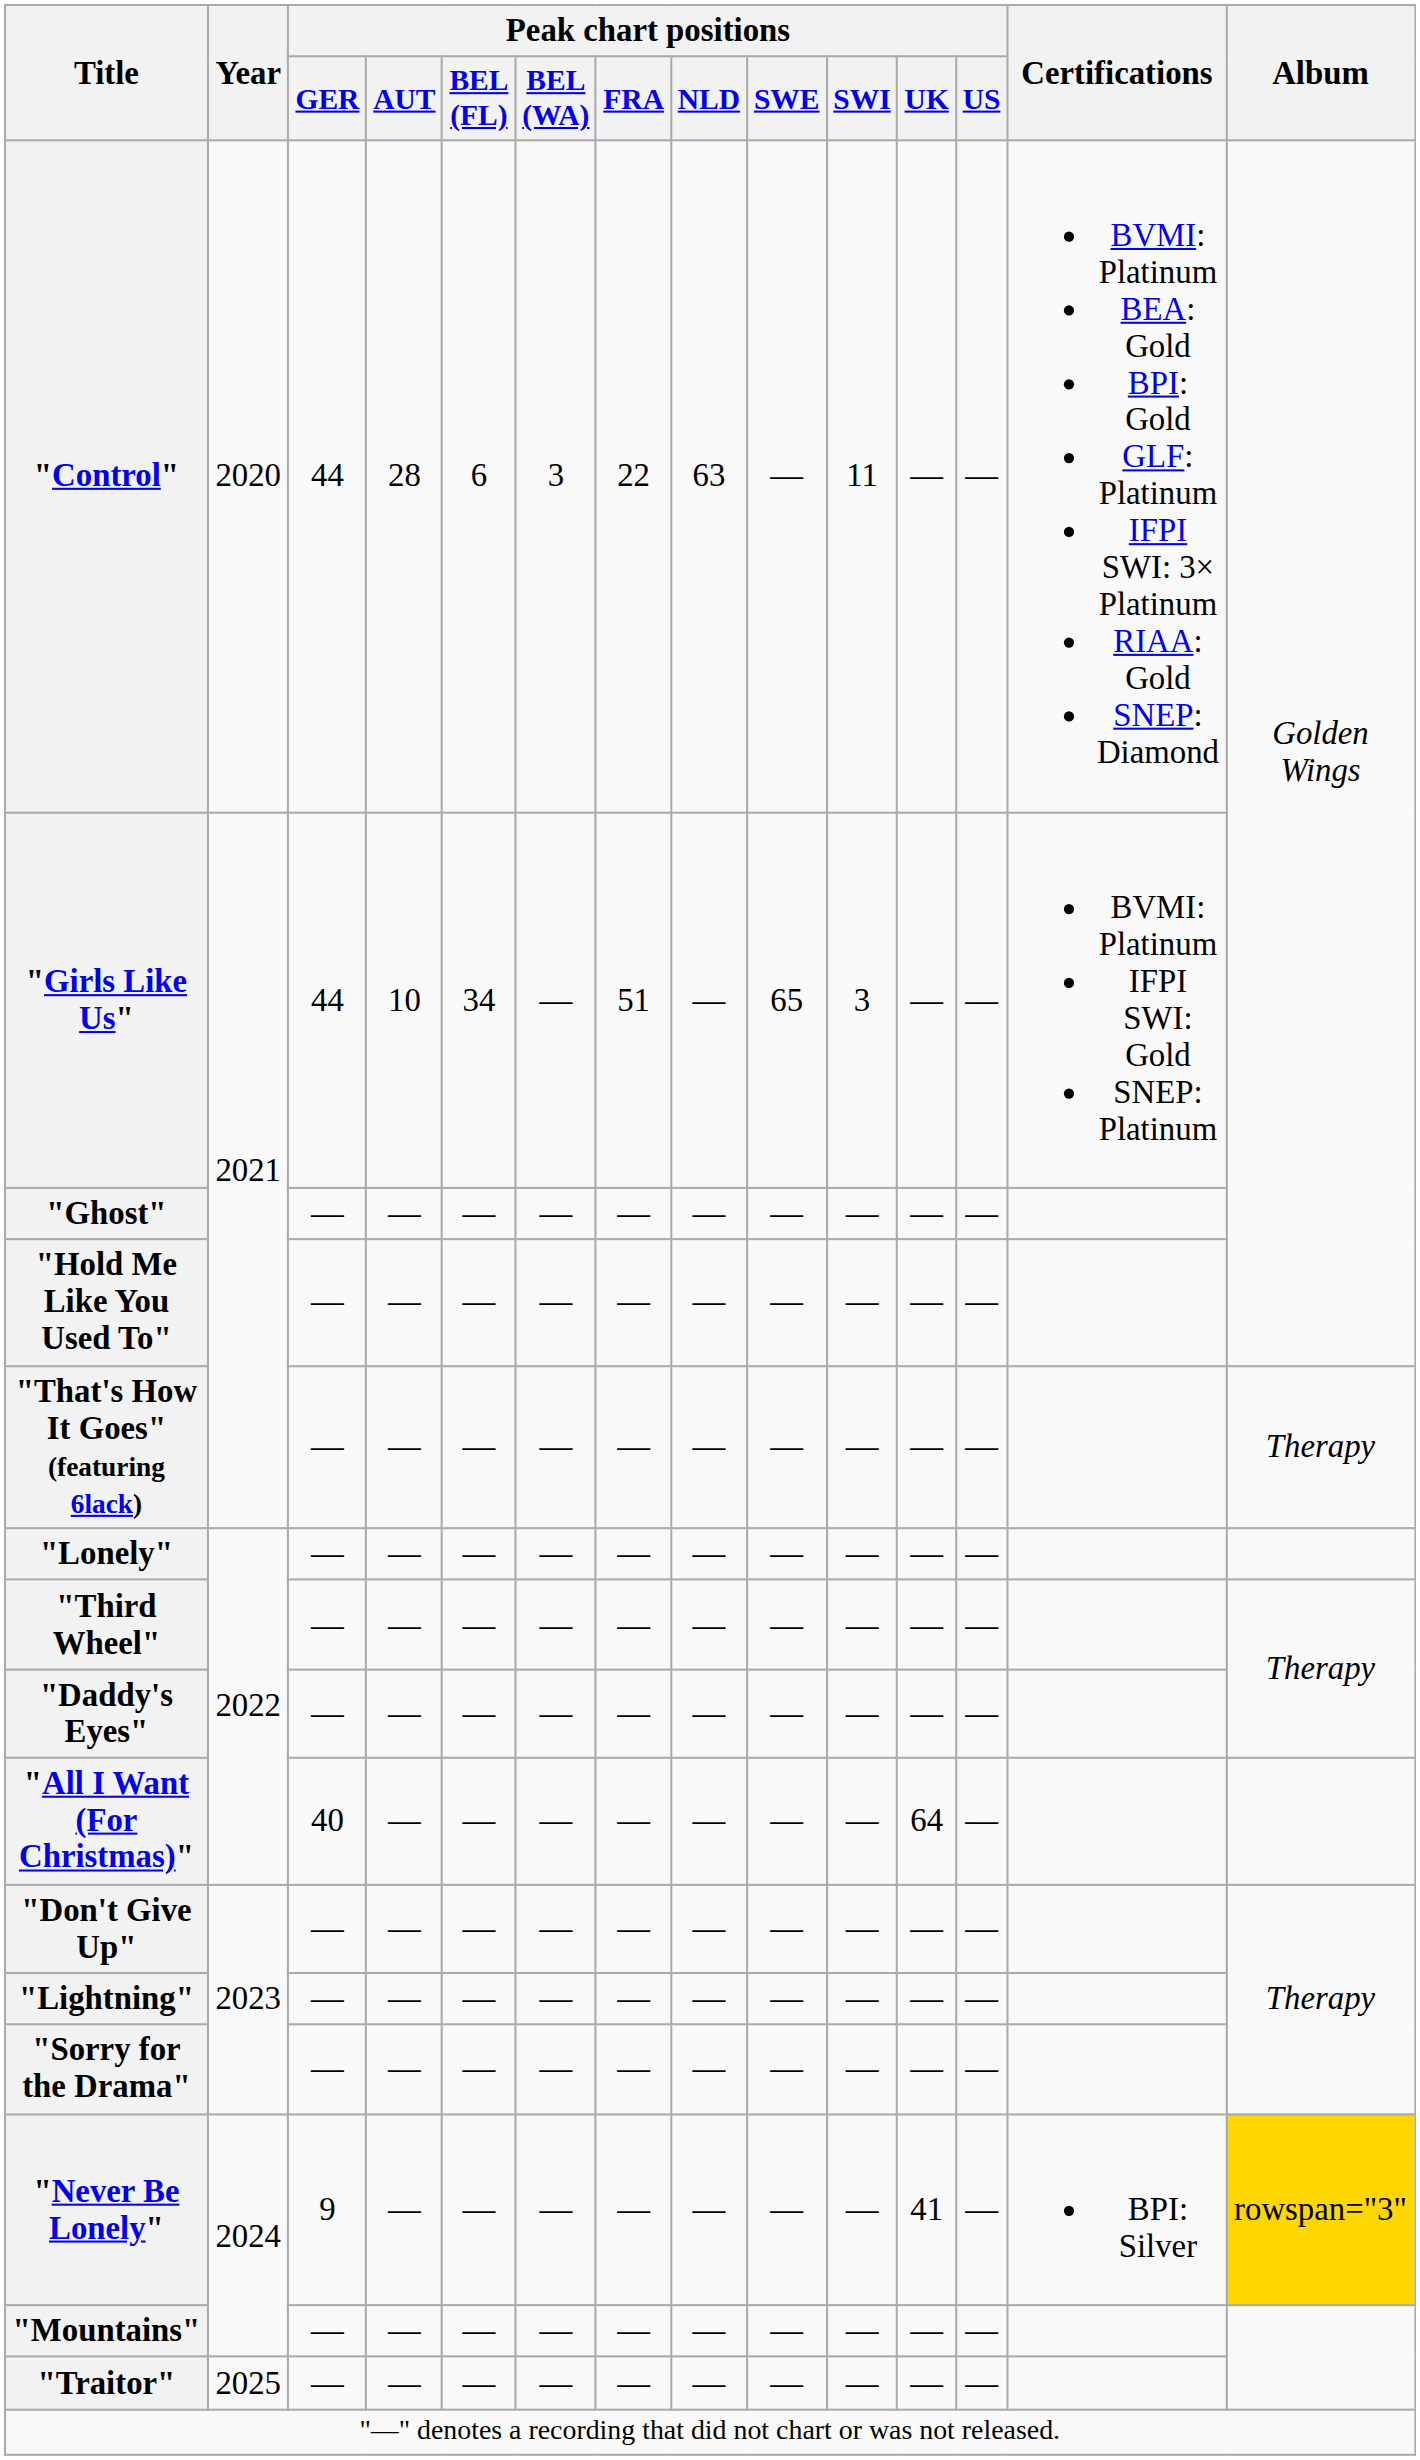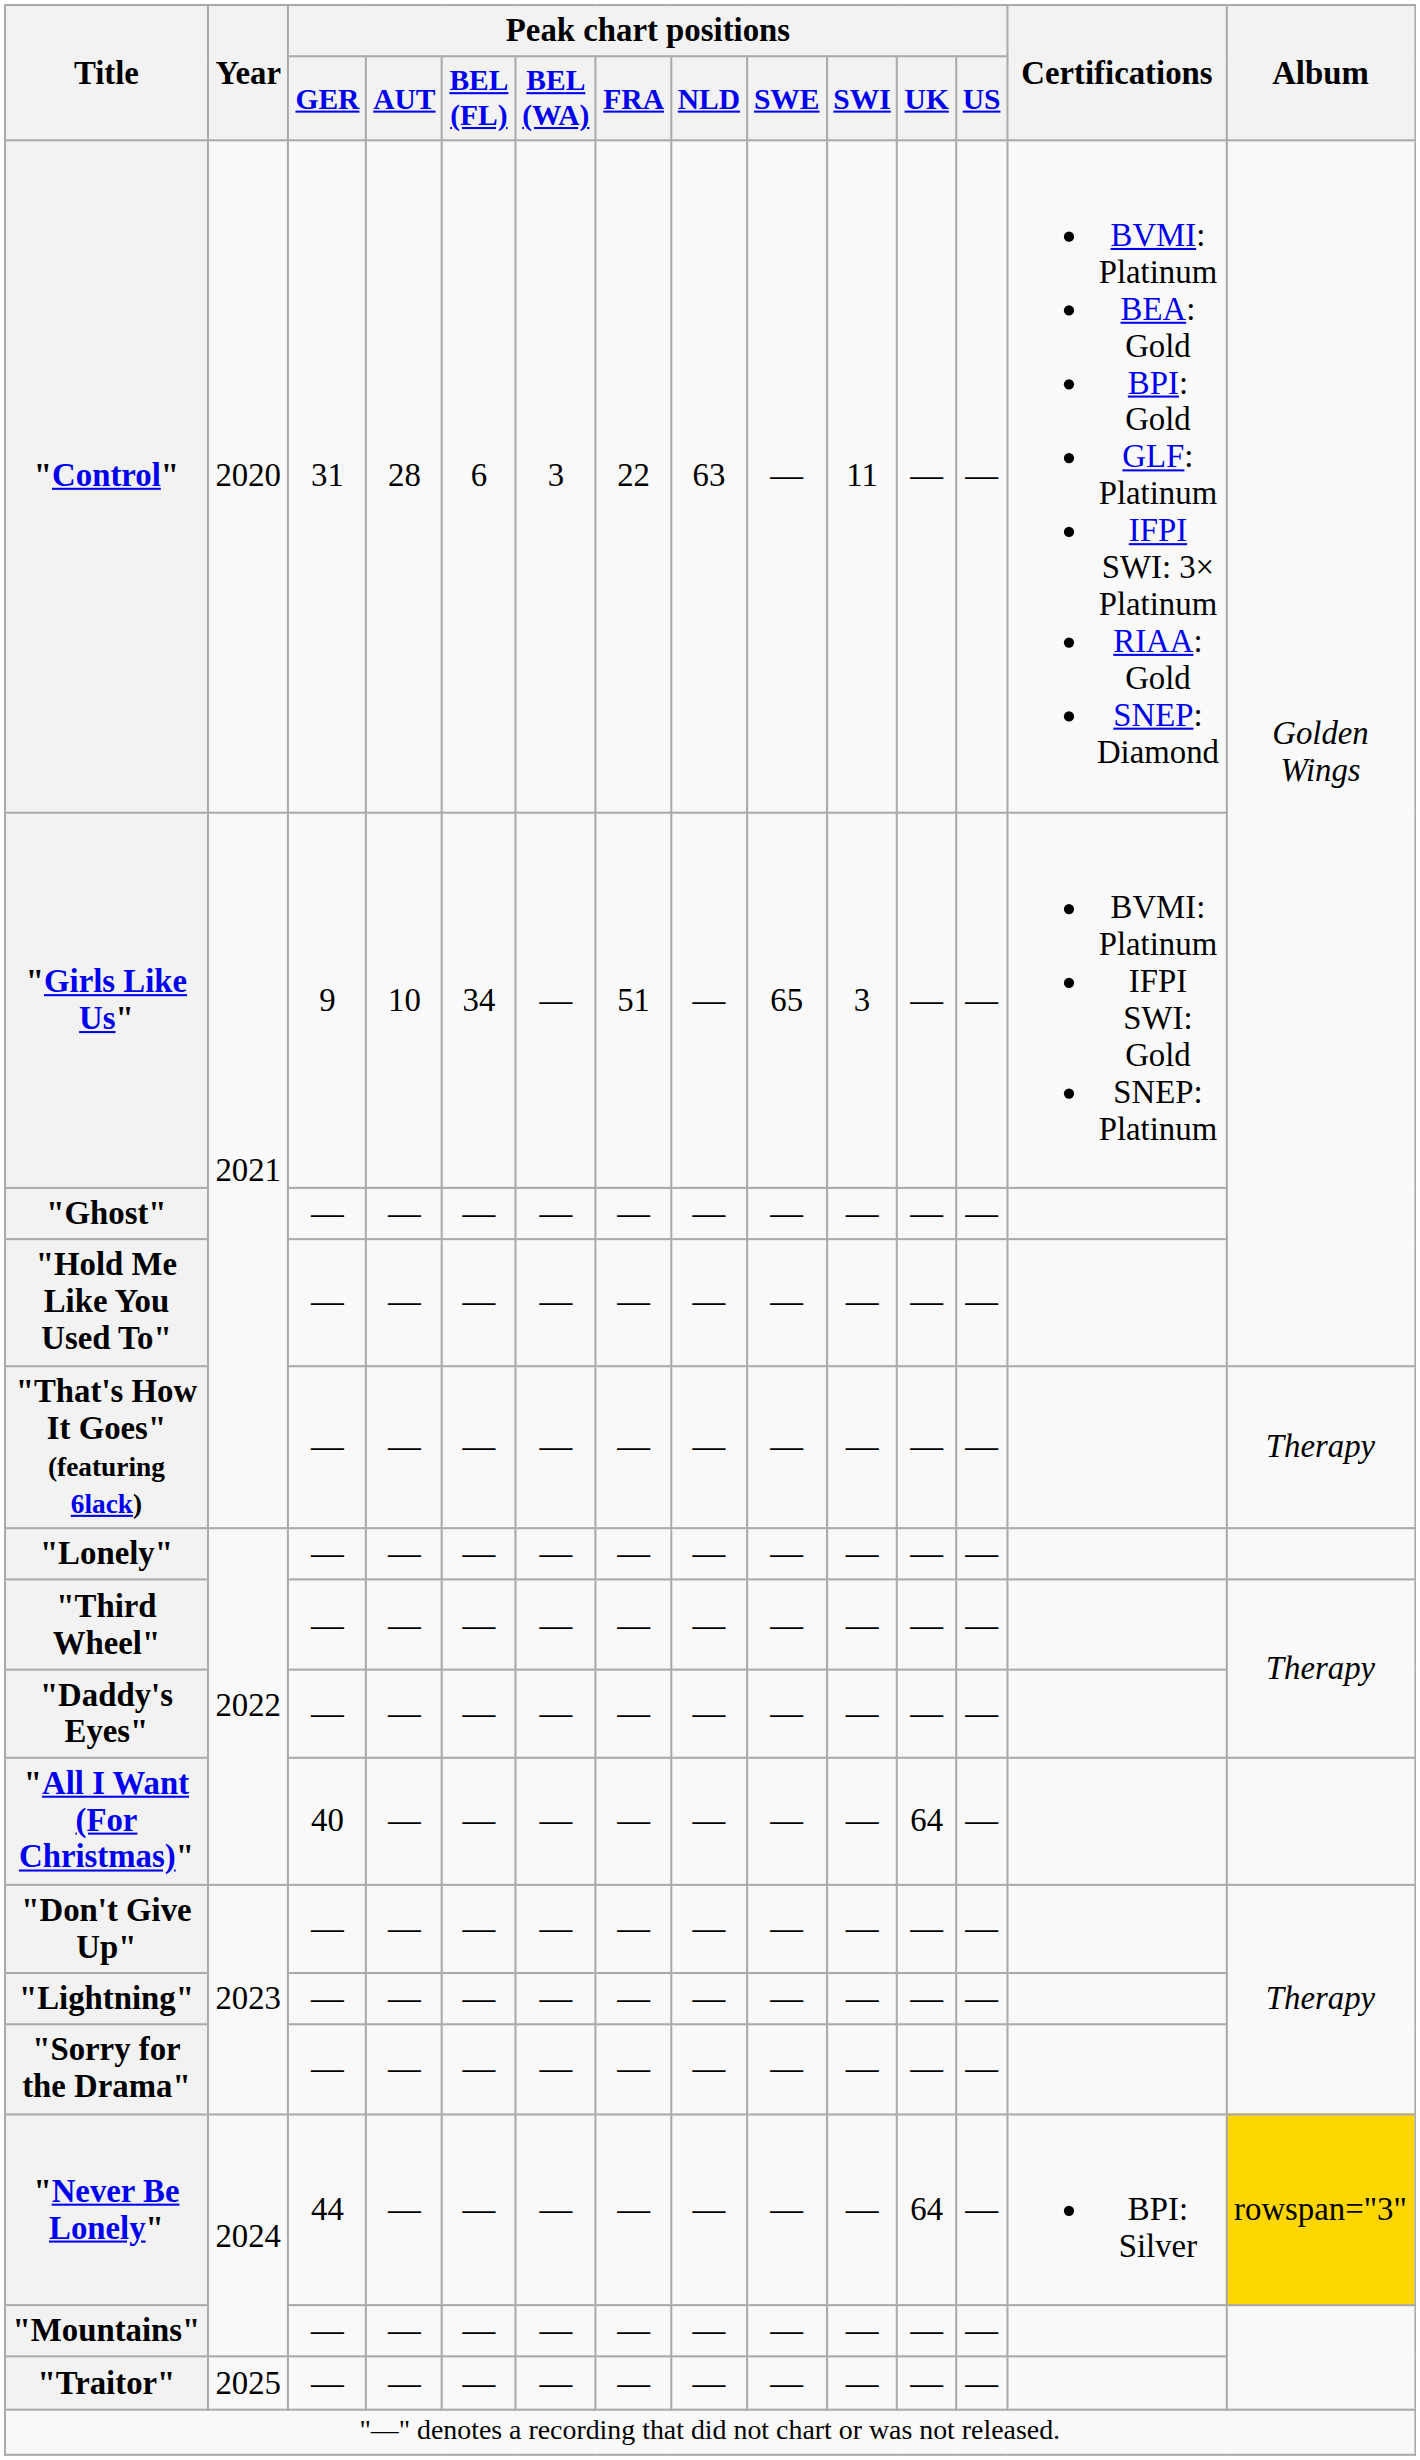(327, 475) 44 -> (327, 475) 31
(327, 999) 44 -> (327, 999) 9
(327, 2208) 9 -> (327, 2208) 44
(927, 2208) 41 -> (927, 2208) 64
